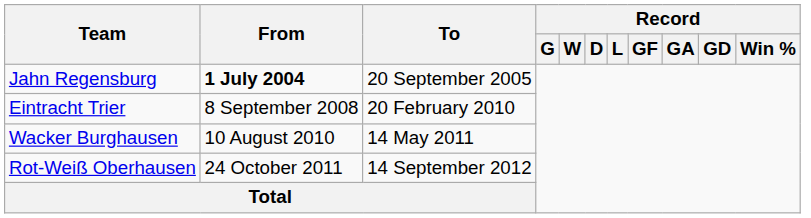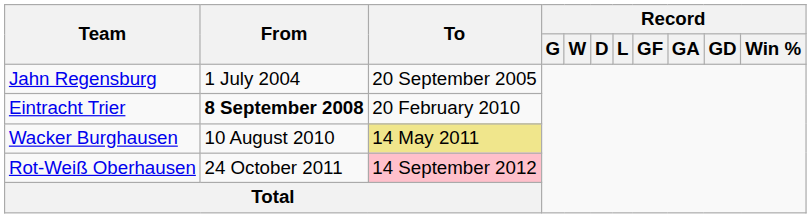(254, 78) bold -> (252, 78) normal
(281, 108) normal -> (284, 108) bold
(421, 138) no background -> (426, 138) khaki background
(449, 167) no background -> (455, 167) pink background
